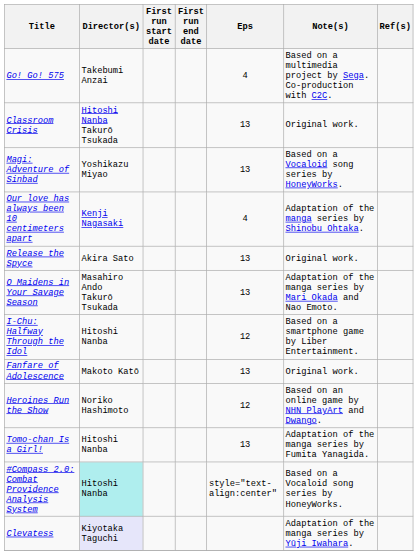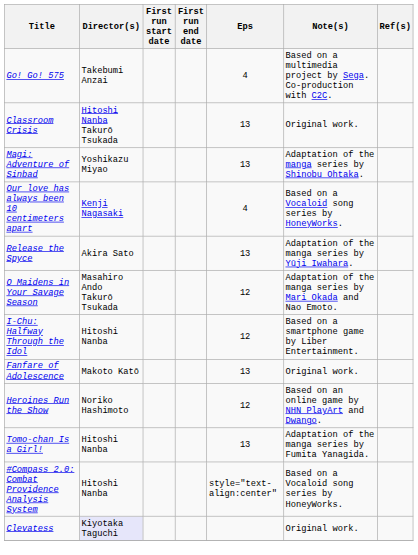(319, 170) Based on a Vocaloid song series by HoneyWorks. -> (330, 165) Adaptation of the manga series by Shinobu Ohtaka.
(330, 219) Adaptation of the manga series by Shinobu Ohtaka. -> (319, 209) Based on a Vocaloid song series by HoneyWorks.
(322, 258) Original work. -> (330, 253) Adaptation of the manga series by Yūji Iwahara.
(245, 293) 13 -> (245, 293) 12
(100, 489) paleturquoise background -> (100, 489) no background
(330, 534) Adaptation of the manga series by Yūji Iwahara. -> (322, 529) Original work.
